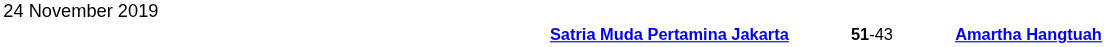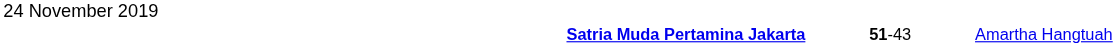(1029, 34) bold -> (1044, 34) normal
